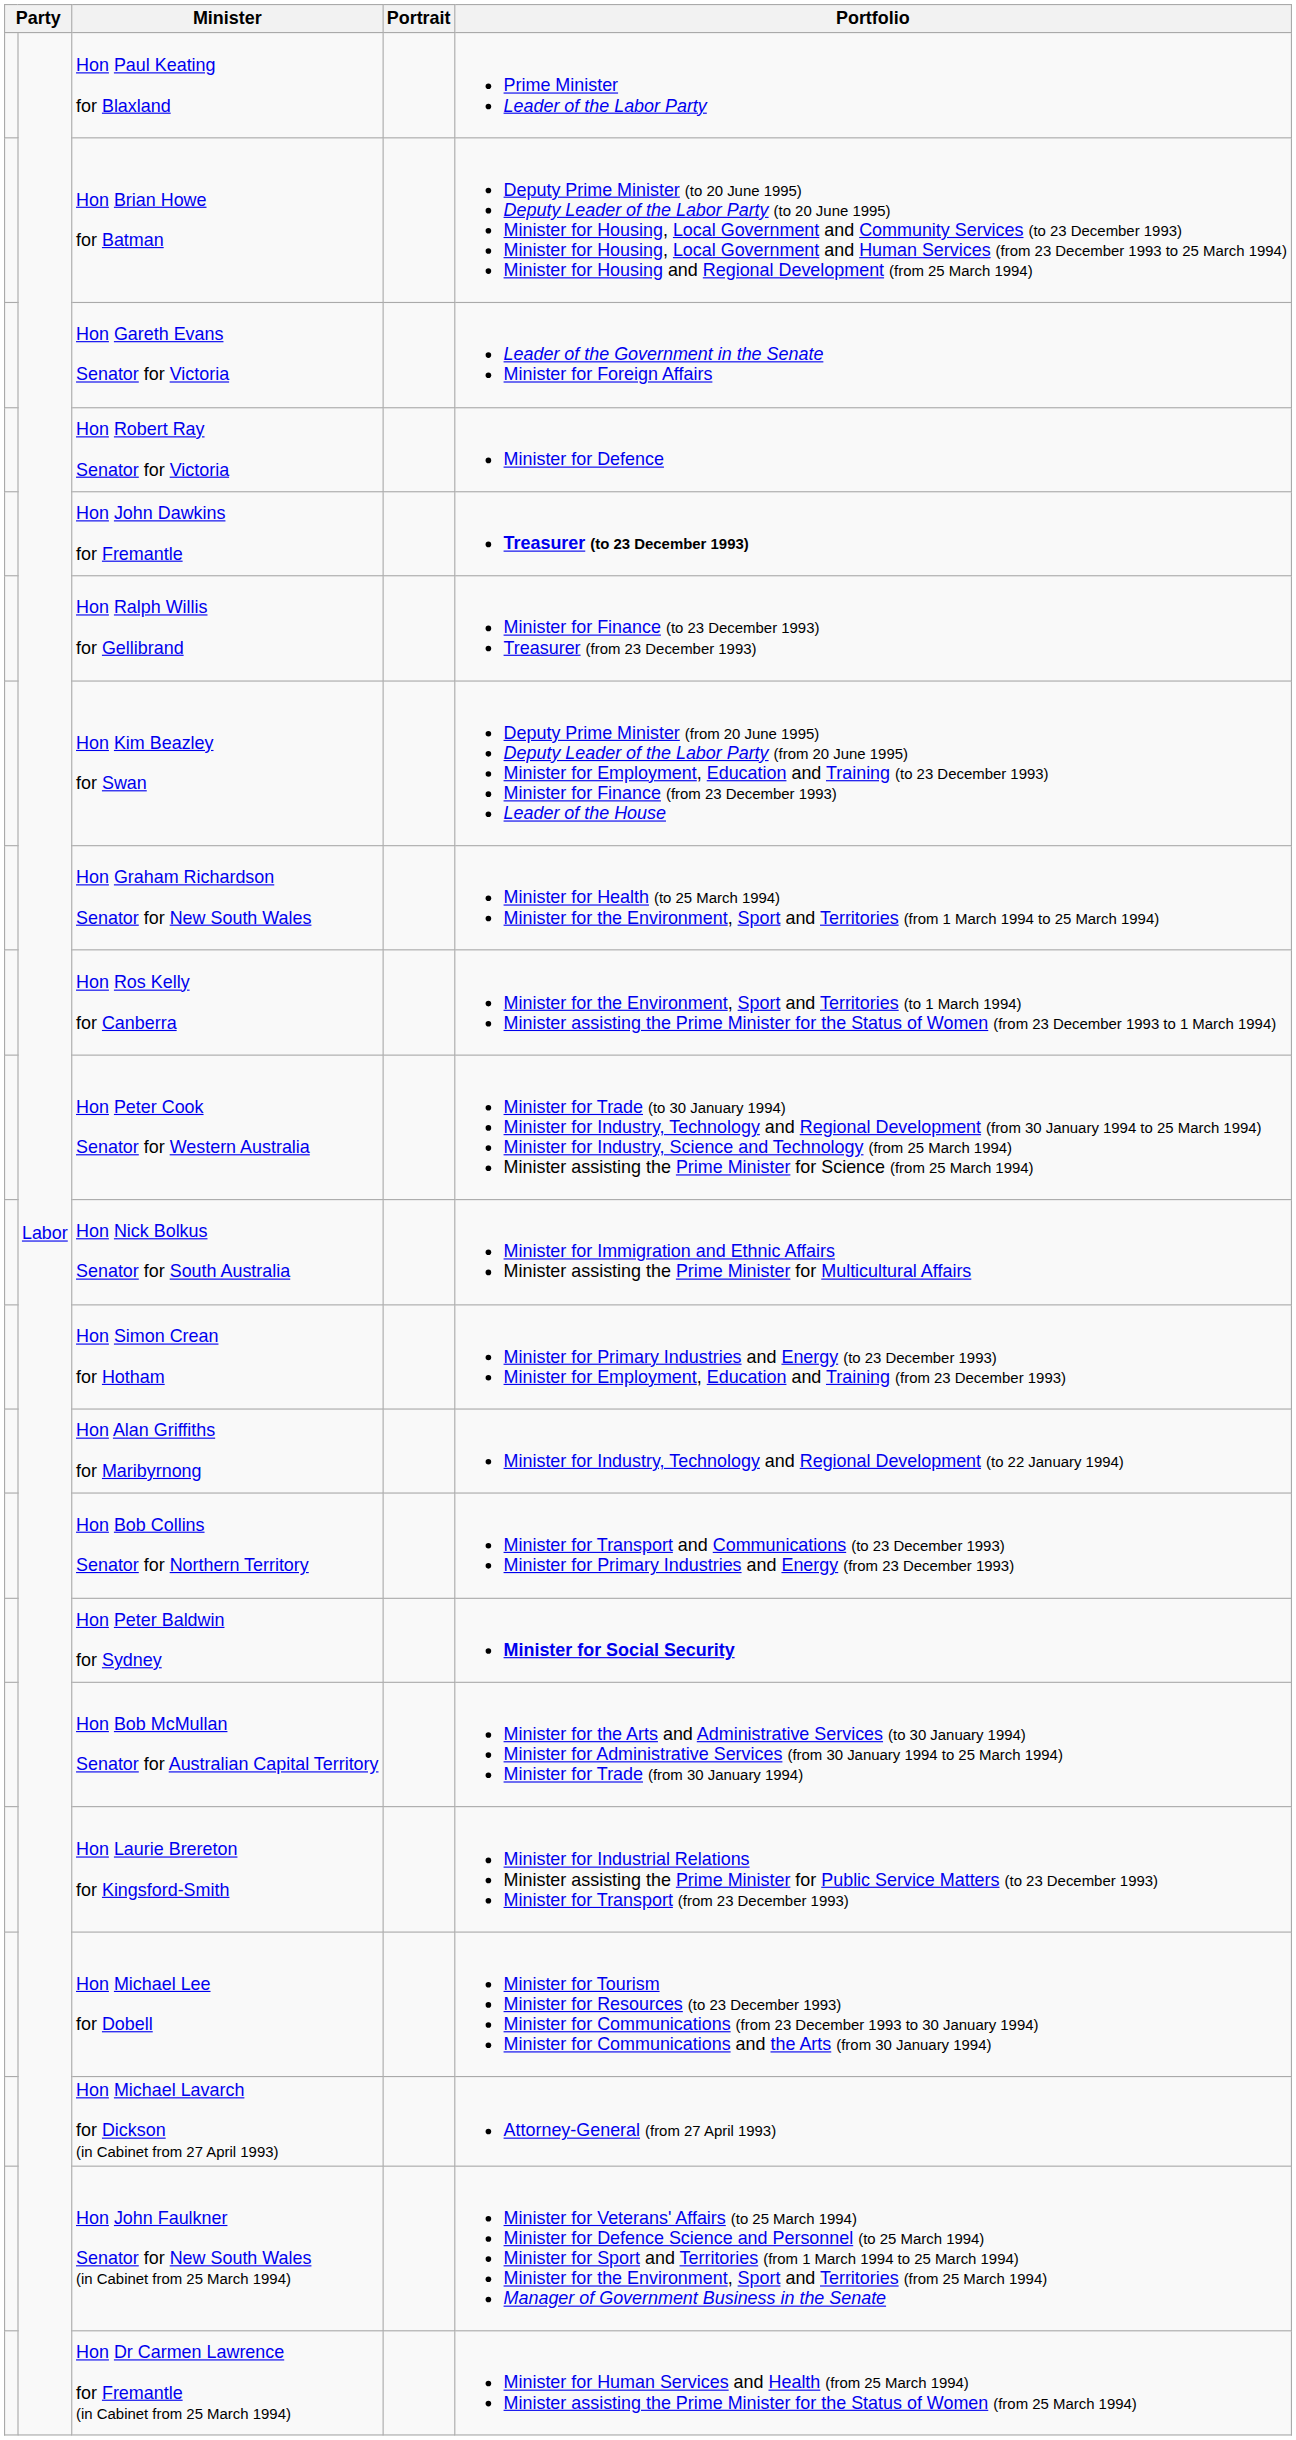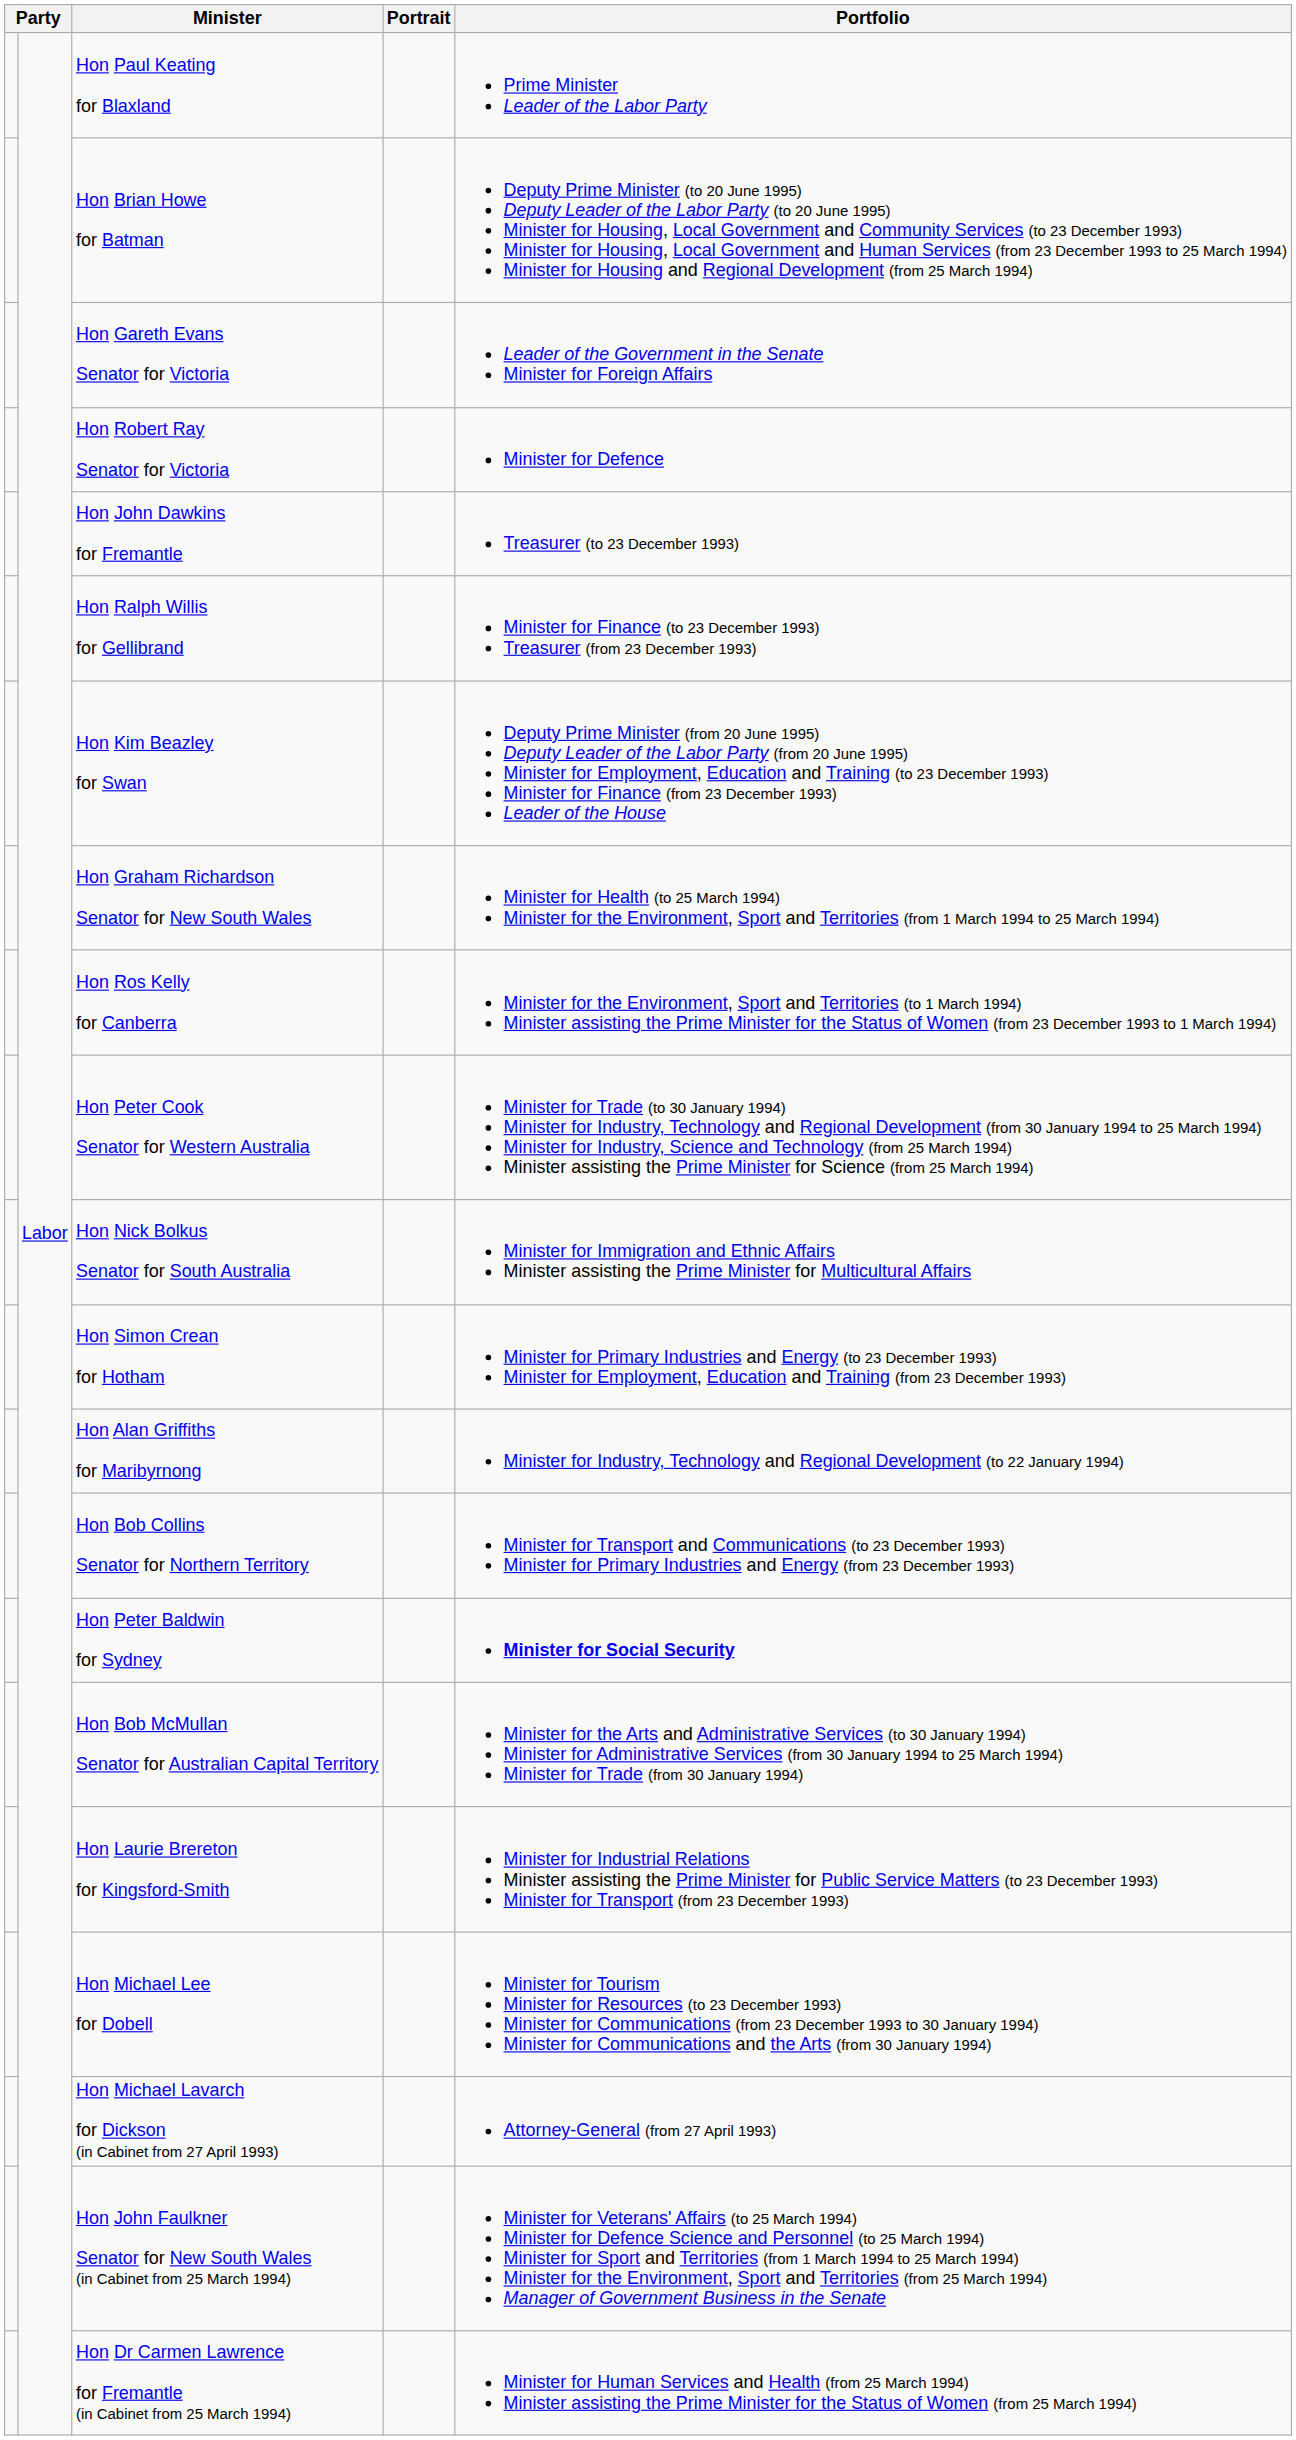(873, 544) bold -> (873, 544) normal
